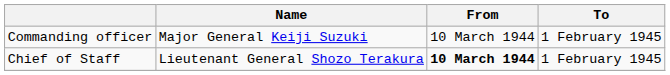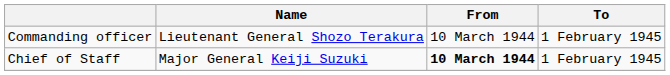(263, 37) Major General Keiji Suzuki -> (291, 37) Lieutenant General Shozo Terakura
(291, 59) Lieutenant General Shozo Terakura -> (263, 59) Major General Keiji Suzuki
